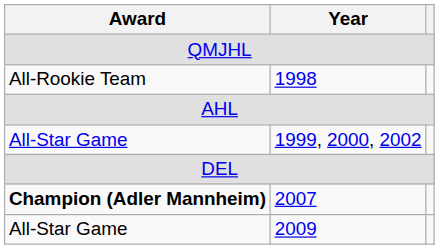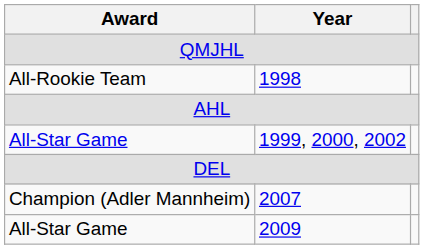(137, 199) bold -> (130, 199) normal
